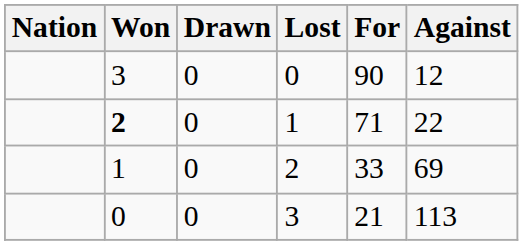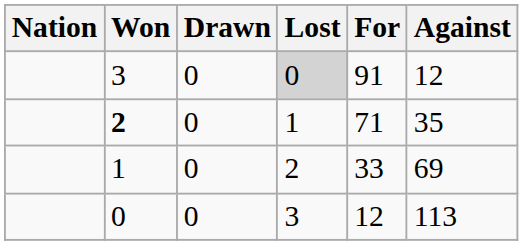(292, 74) no background -> (292, 74) lightgrey background
(369, 74) 90 -> (369, 74) 91
(429, 121) 22 -> (429, 121) 35
(369, 215) 21 -> (369, 215) 12
